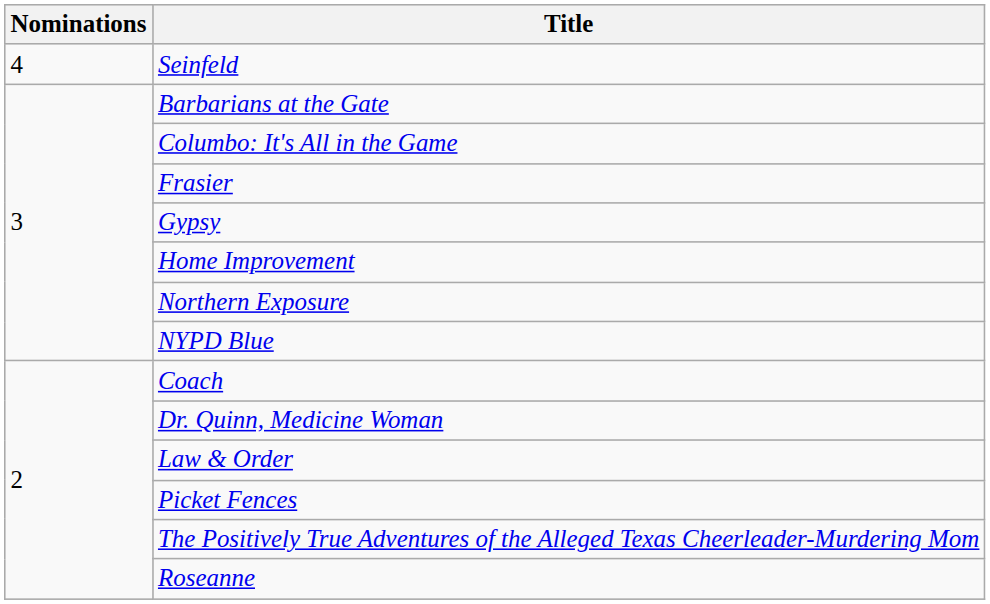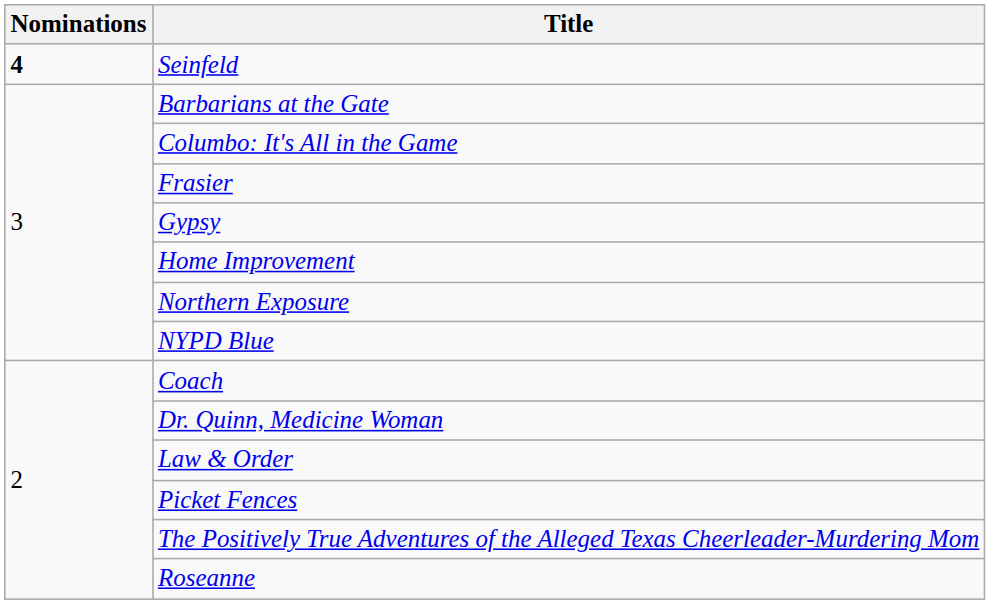(17, 63) normal -> (17, 63) bold
